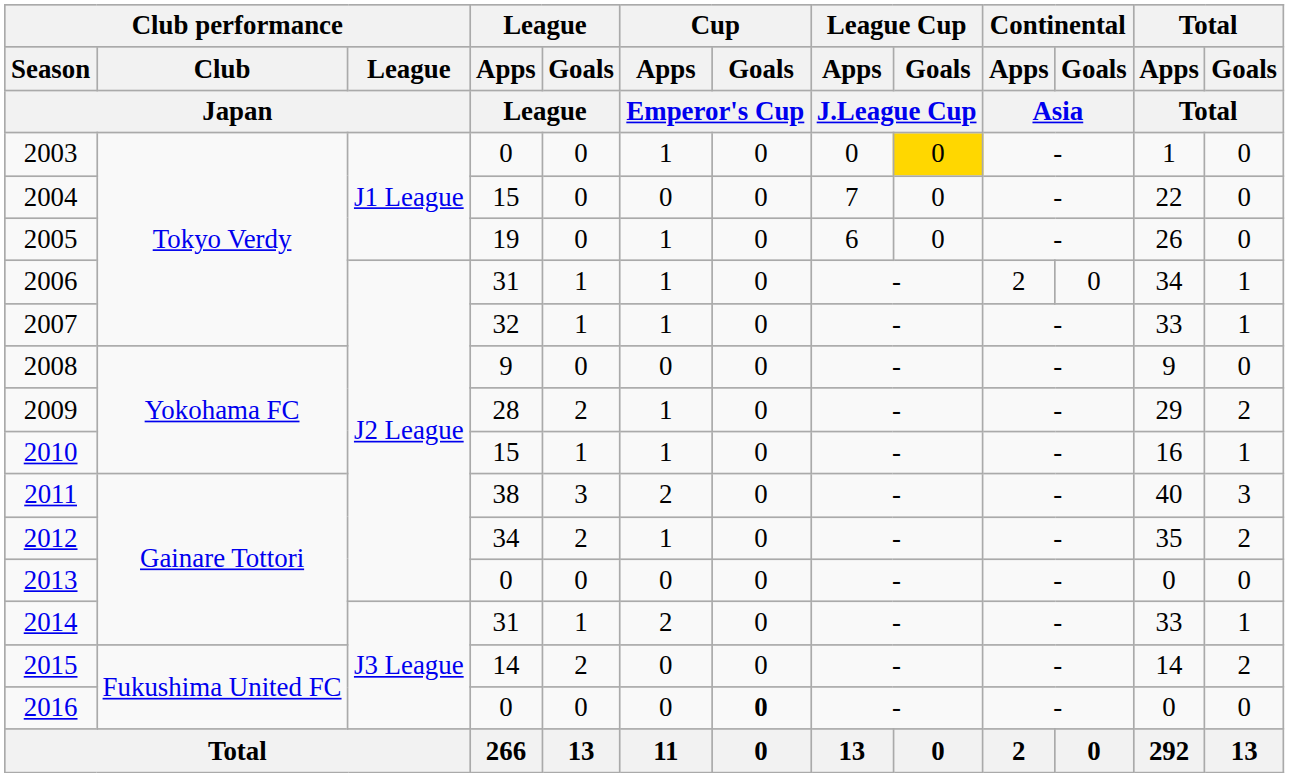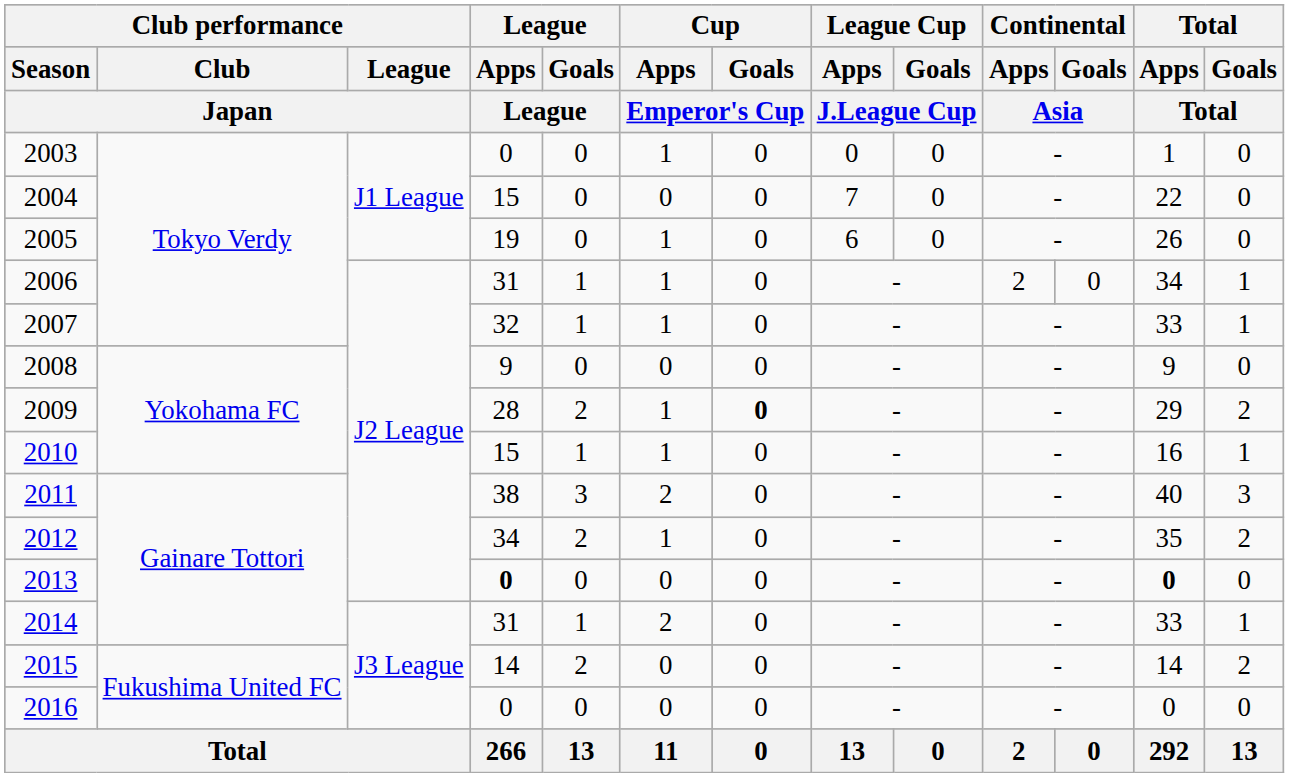(938, 153) gold background -> (938, 153) no background
(761, 409) normal -> (761, 409) bold
(506, 580) normal -> (506, 580) bold
(1169, 580) normal -> (1169, 580) bold
(761, 707) bold -> (761, 707) normal
